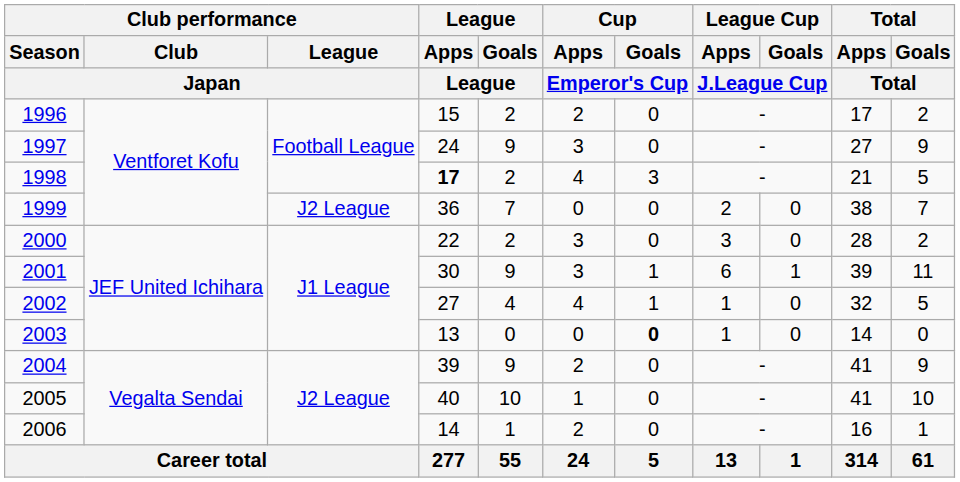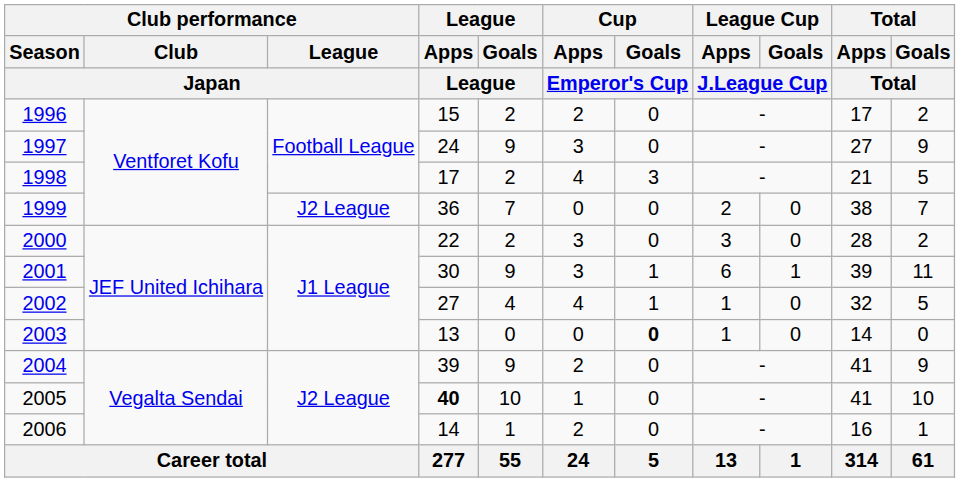(449, 177) bold -> (449, 177) normal
(449, 397) normal -> (449, 397) bold
